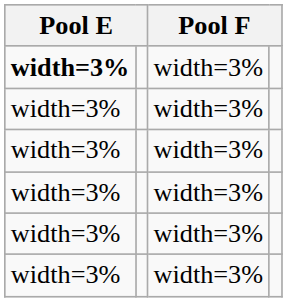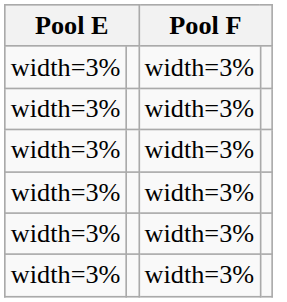(70, 66) bold -> (66, 66) normal
